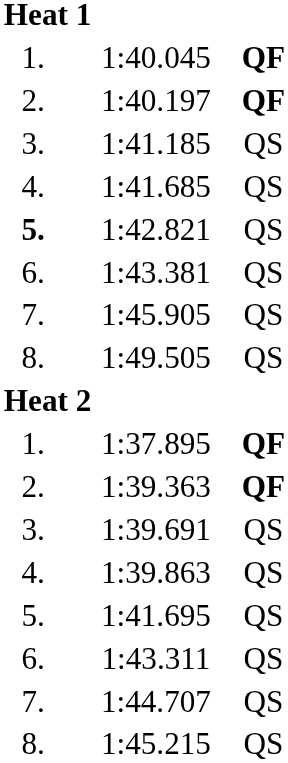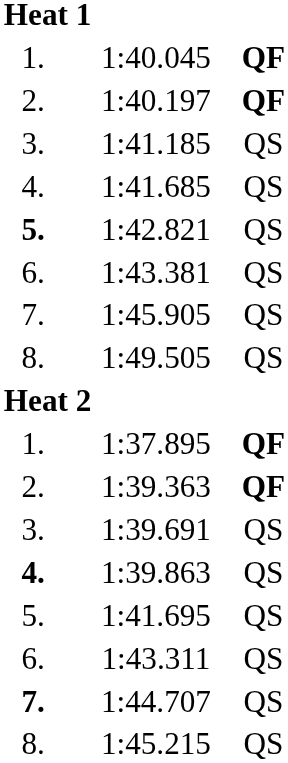(33, 572) normal -> (33, 572) bold
(33, 701) normal -> (33, 701) bold
